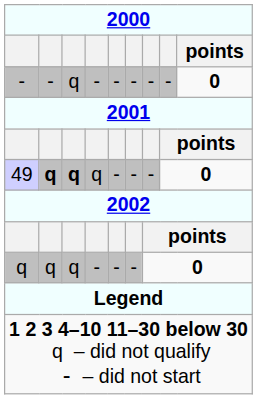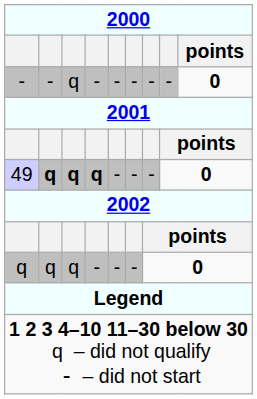(97, 174) normal -> (97, 174) bold
